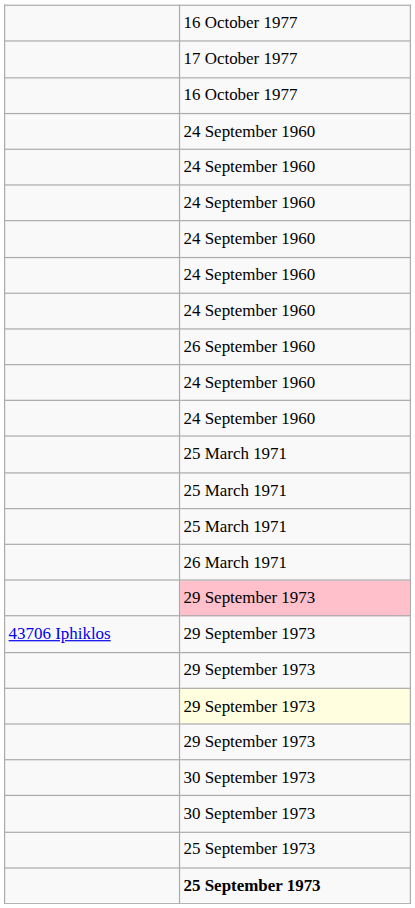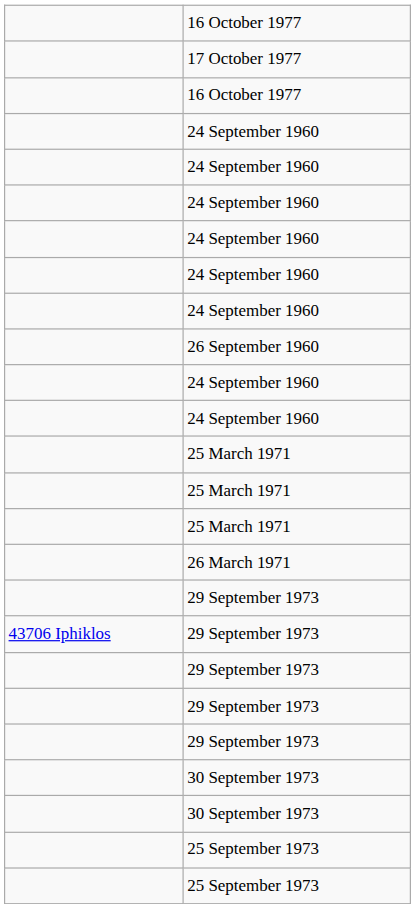(249, 597) pink background -> (253, 597) no background
(249, 705) lightyellow background -> (253, 705) no background
(252, 885) bold -> (253, 885) normal
